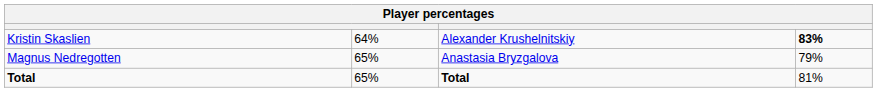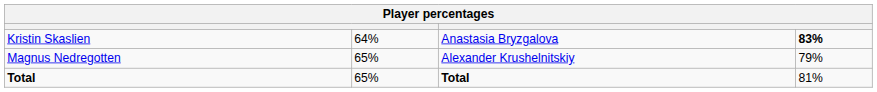(508, 39) Alexander Krushelnitskiy -> (500, 39) Anastasia Bryzgalova
(500, 58) Anastasia Bryzgalova -> (508, 58) Alexander Krushelnitskiy
